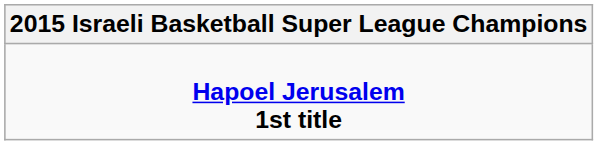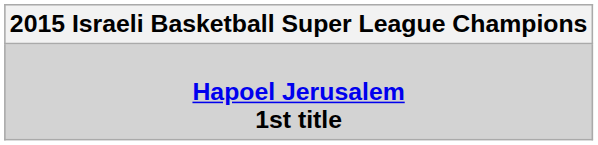(299, 105) no background -> (299, 105) lightgrey background
